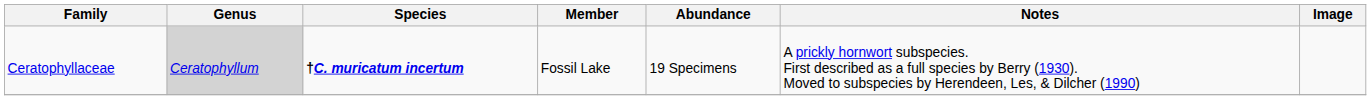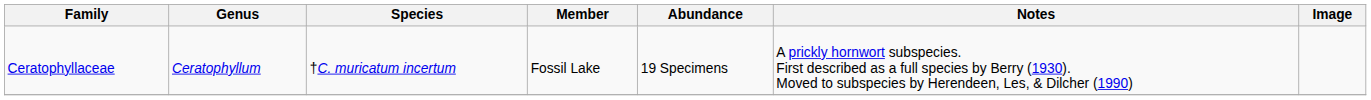(214, 68) lightgrey background -> (216, 68) no background
(385, 68) bold -> (383, 68) normal
